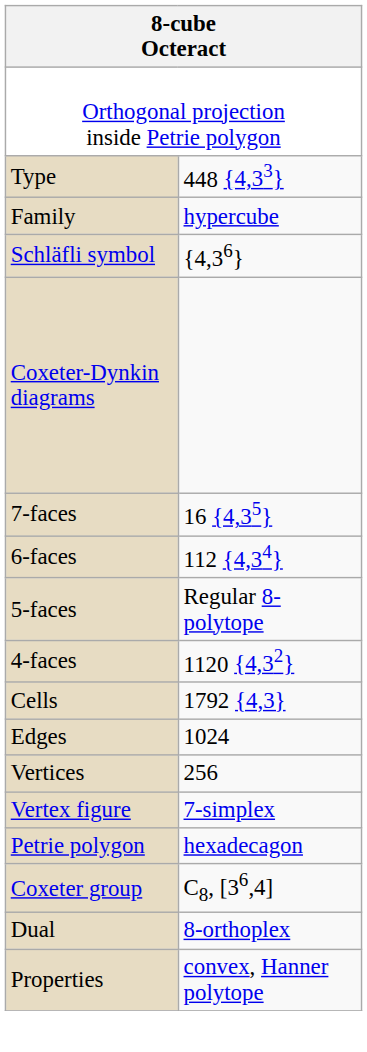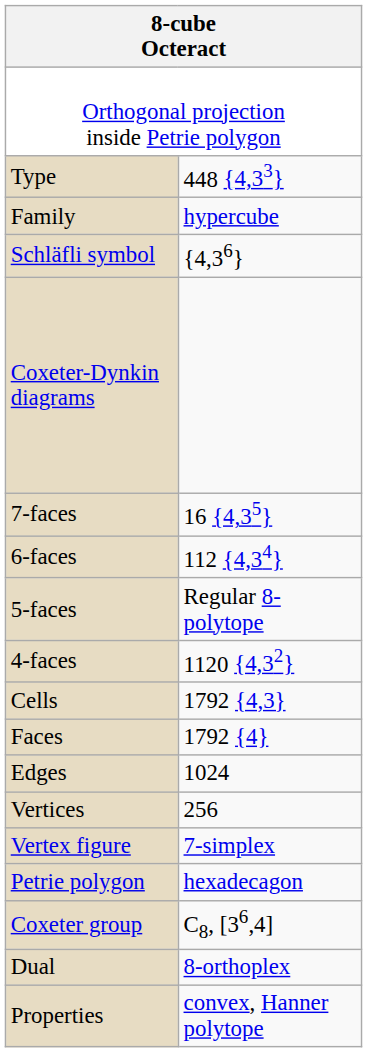+ row: (37, 736)
